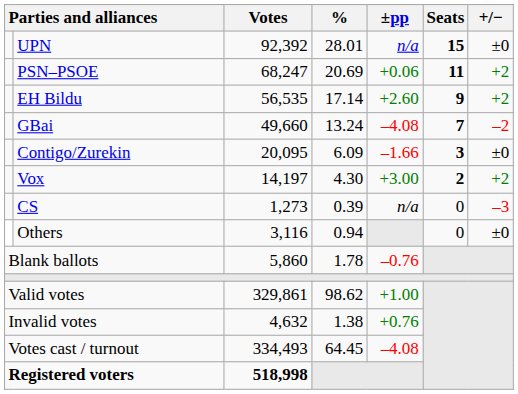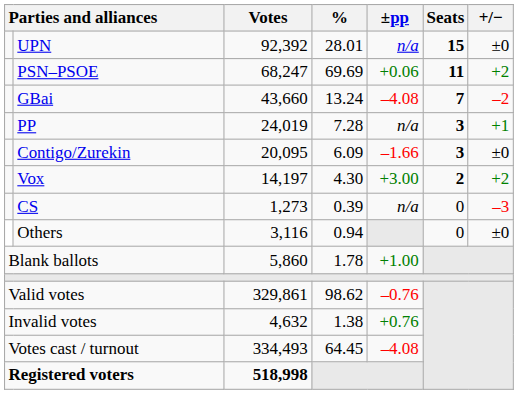(344, 71) 20.69 -> (344, 71) 69.69
- row: (50, 98)
(284, 125) 49,660 -> (284, 98) 43,660
+ row: (27, 125)
(400, 260) –0.76 -> (399, 260) +1.00
(399, 294) +1.00 -> (400, 294) –0.76
